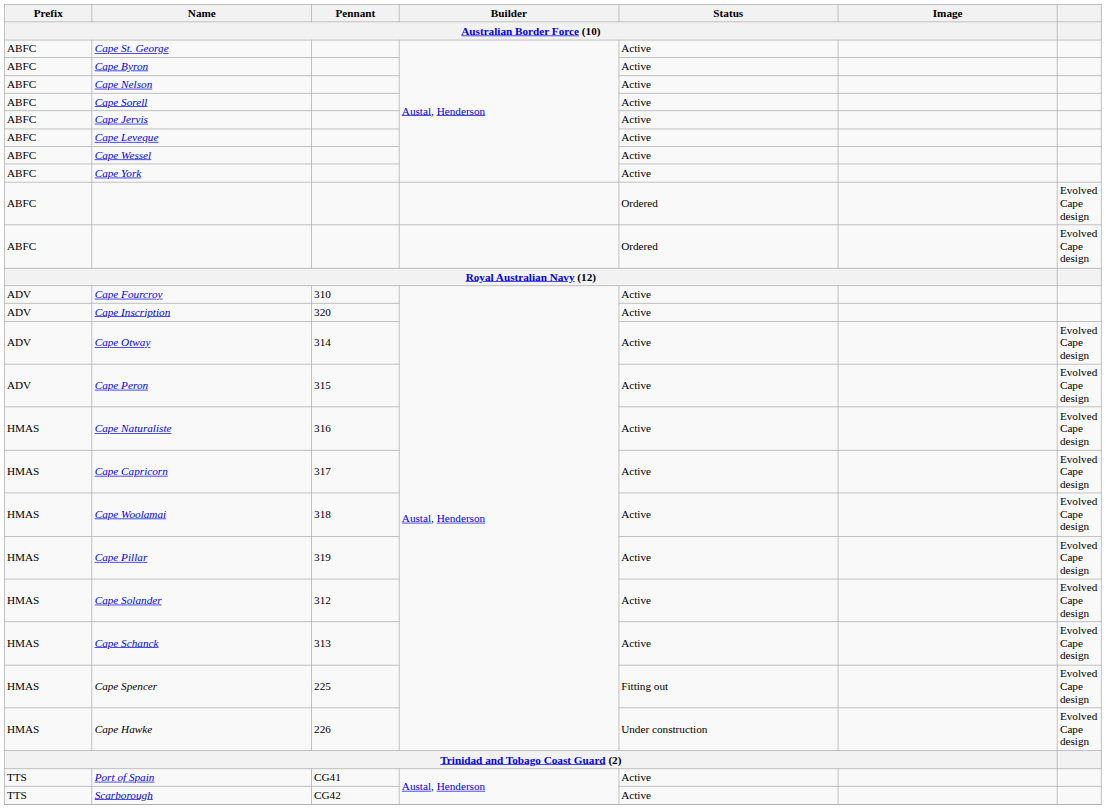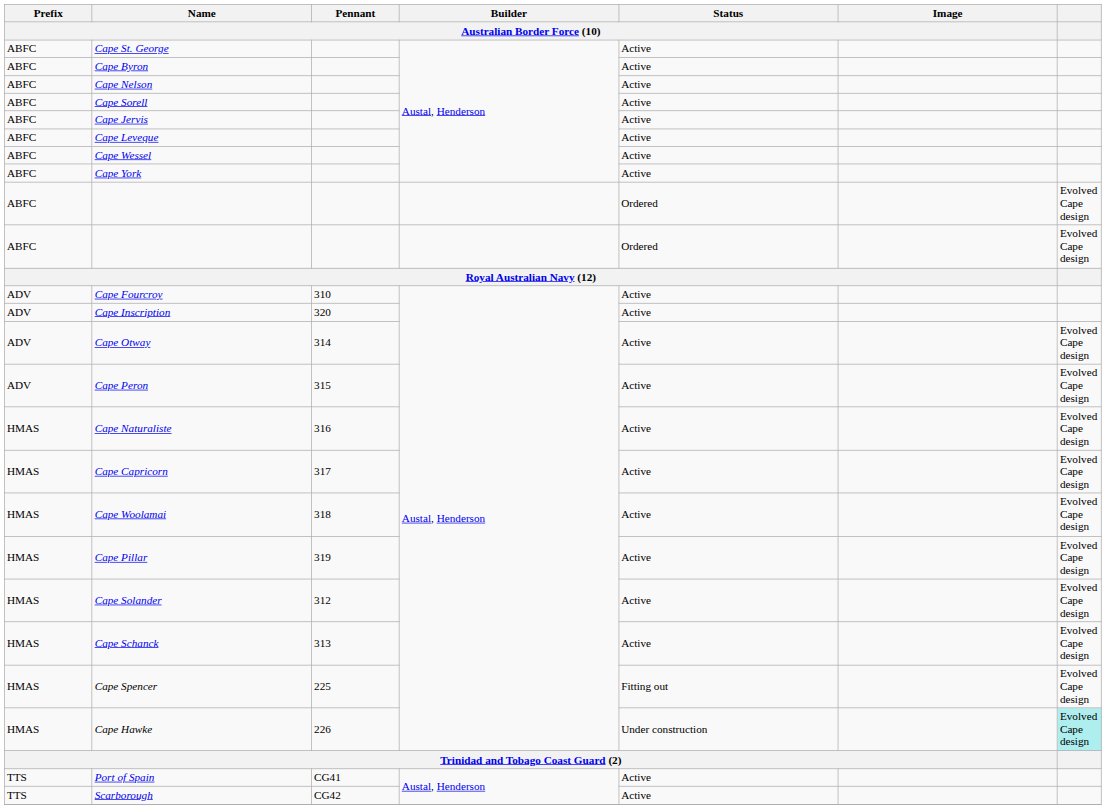(1079, 729) no background -> (1079, 729) paleturquoise background
